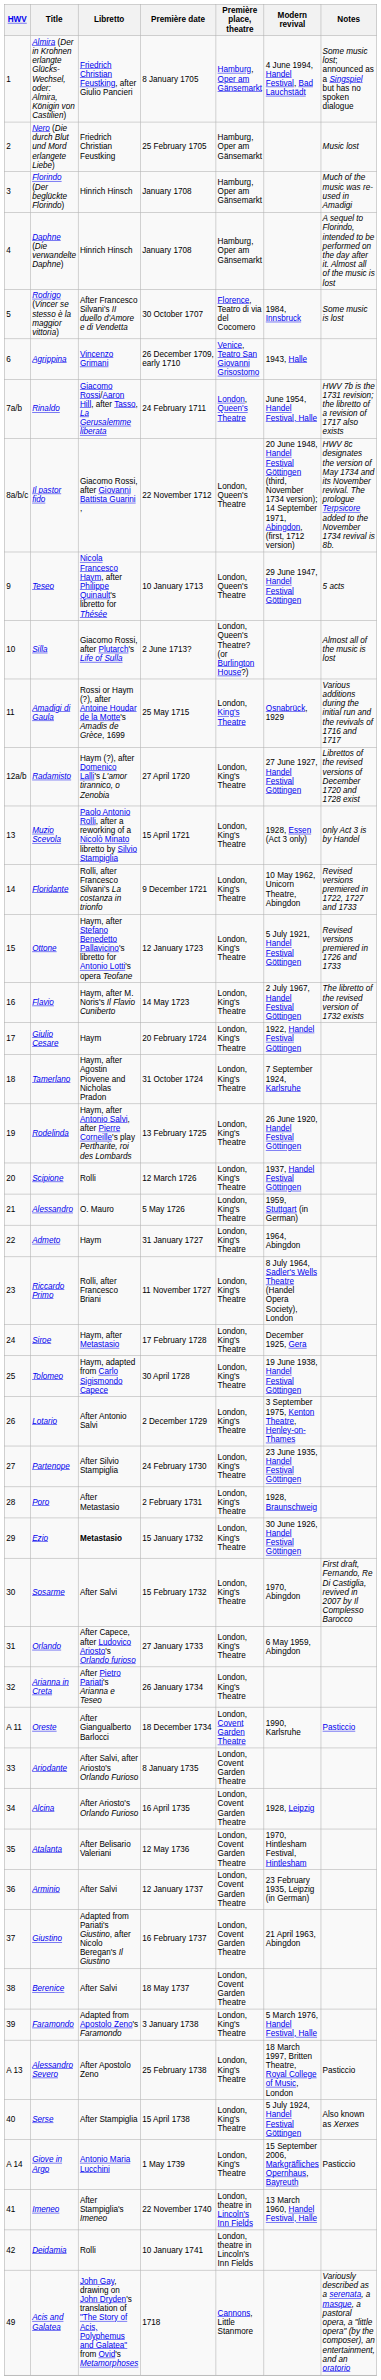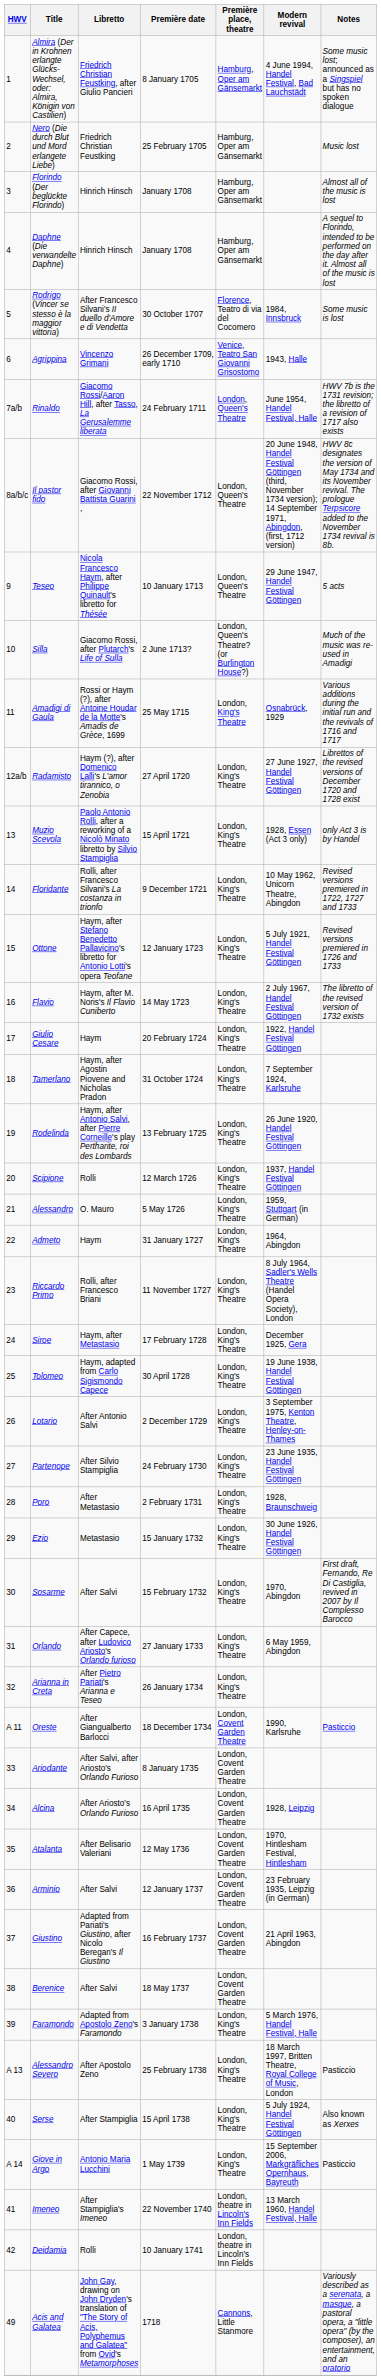(348, 192) Much of the music was re-used in Amadigi -> (345, 192) Almost all of the music is lost
(345, 649) Almost all of the music is lost -> (348, 649) Much of the music was re-used in Amadigi
(101, 1538) bold -> (100, 1538) normal
